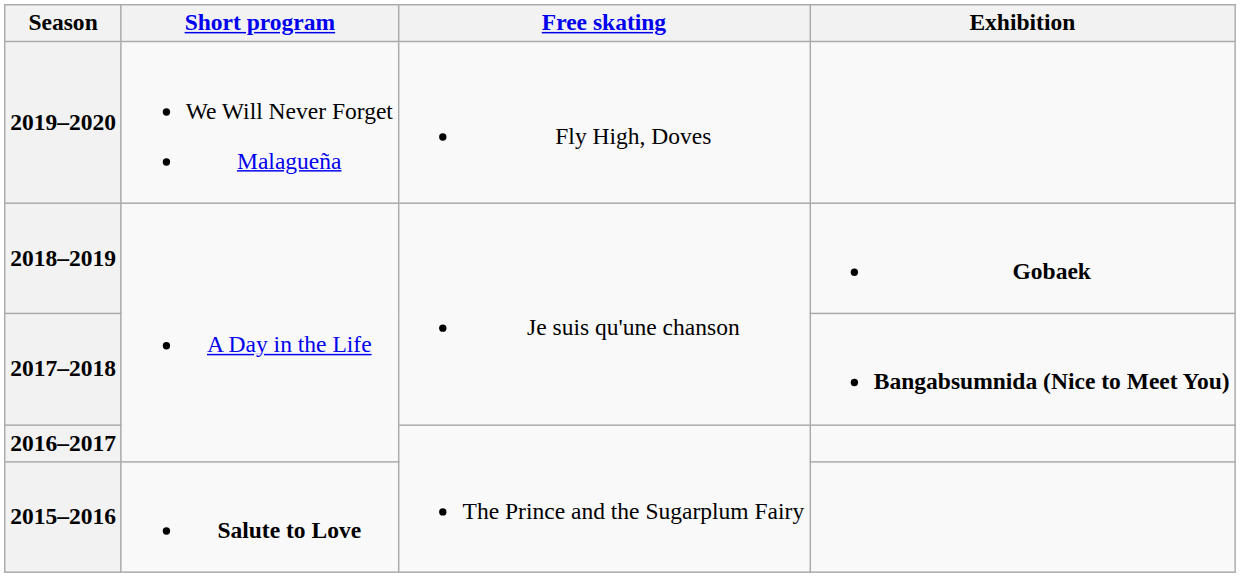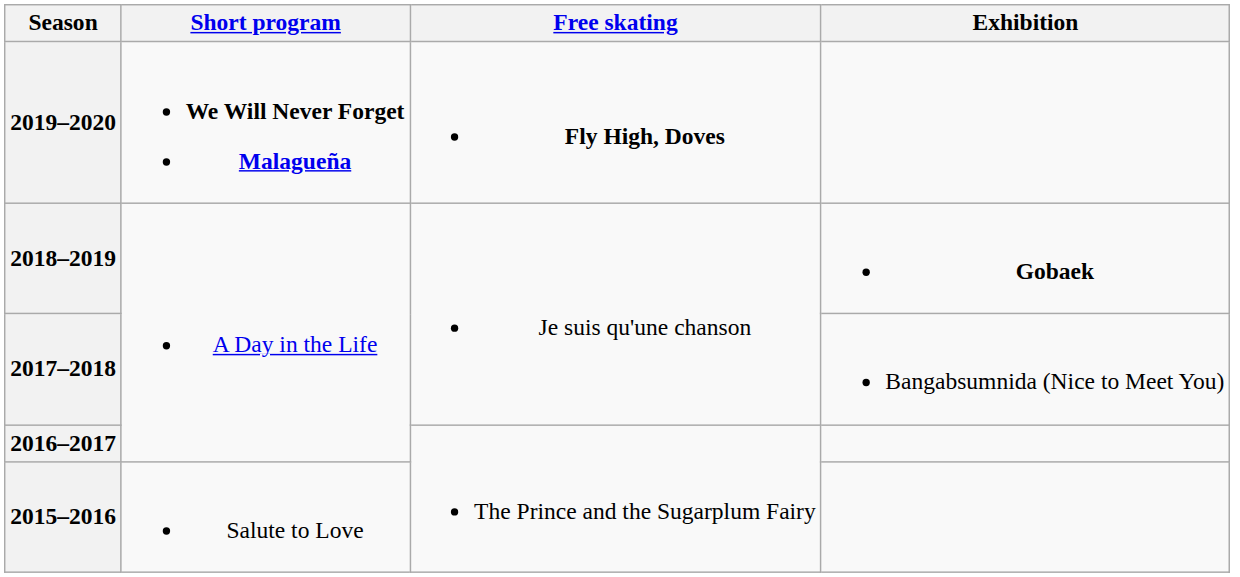(260, 136) normal -> (266, 136) bold
(604, 136) normal -> (616, 136) bold
(1022, 382) bold -> (1025, 382) normal
(260, 530) bold -> (266, 530) normal
